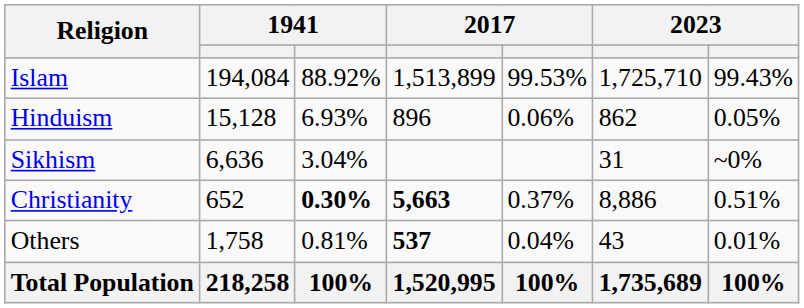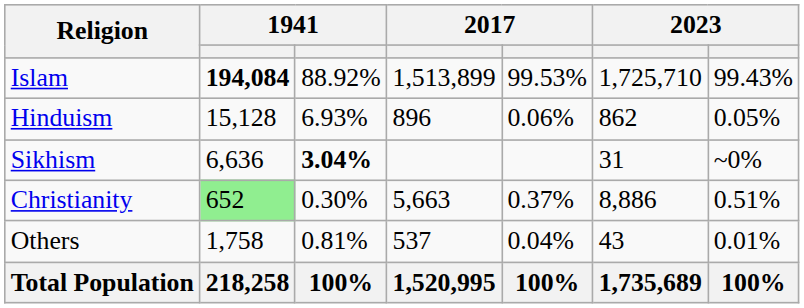(247, 77) normal -> (247, 77) bold
(334, 159) normal -> (337, 159) bold
(225, 200) no background -> (225, 200) lightgreen background
(337, 200) bold -> (334, 200) normal
(421, 200) bold -> (421, 200) normal
(412, 241) bold -> (412, 241) normal
